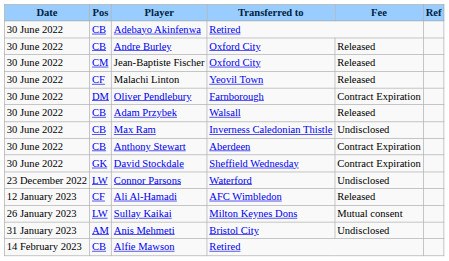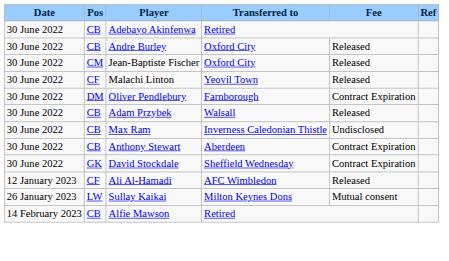- row: (147, 180)
- row: (144, 230)
